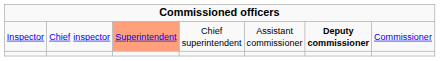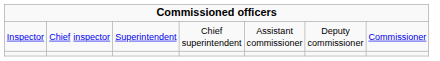(146, 37) lightsalmon background -> (146, 37) no background
(338, 36) bold -> (336, 37) normal
